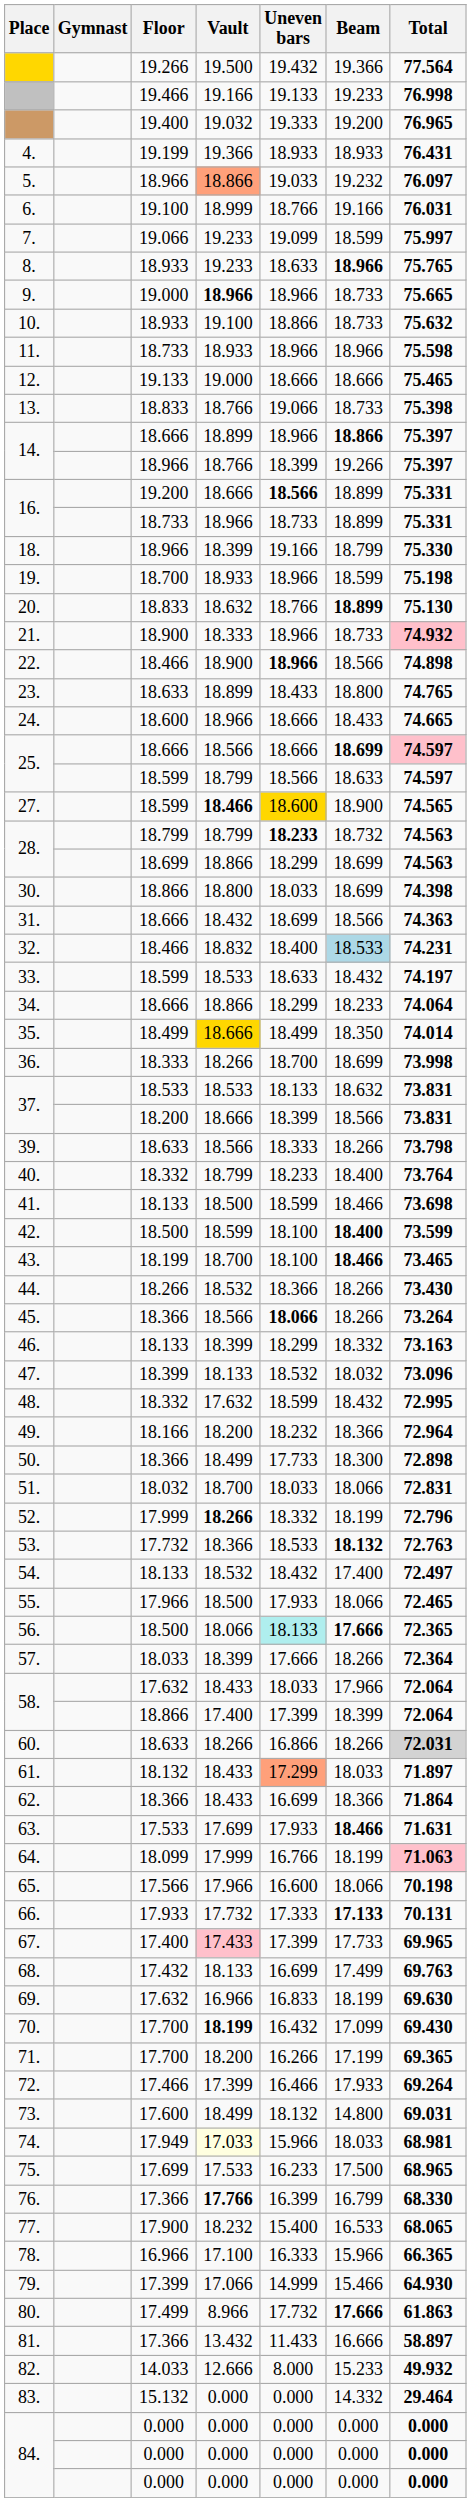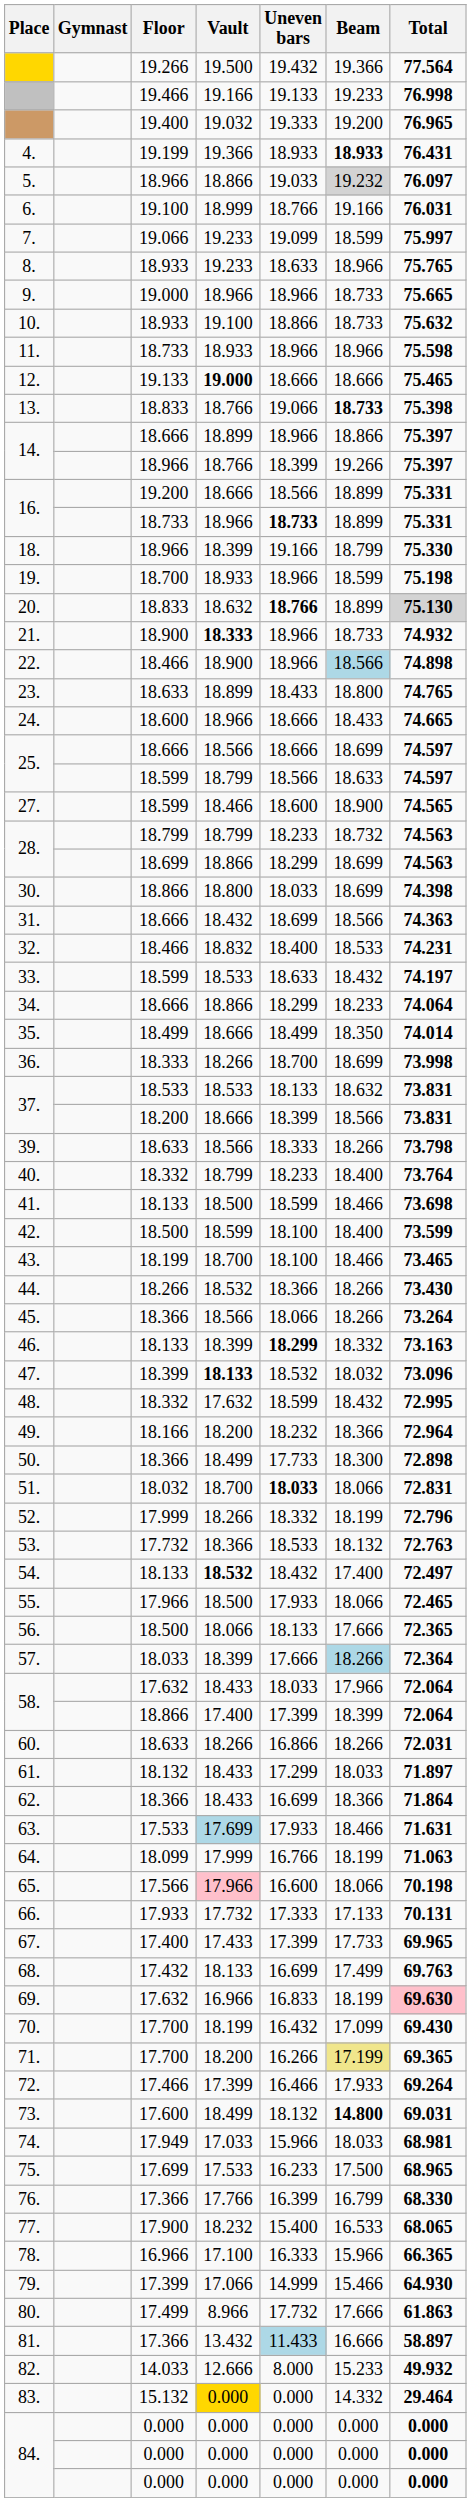(358, 152) normal -> (358, 152) bold
(228, 180) lightsalmon background -> (228, 180) no background
(358, 180) no background -> (358, 180) lightgrey background
(358, 266) bold -> (358, 266) normal
(228, 294) bold -> (228, 294) normal
(228, 379) normal -> (228, 379) bold
(358, 408) normal -> (358, 408) bold
(358, 436) bold -> (358, 436) normal
(293, 493) bold -> (293, 493) normal
(293, 522) normal -> (293, 522) bold
(293, 607) normal -> (293, 607) bold
(358, 607) bold -> (358, 607) normal
(428, 607) no background -> (428, 607) lightgrey background
(228, 635) normal -> (228, 635) bold
(428, 635) pink background -> (428, 635) no background
(293, 664) bold -> (293, 664) normal
(358, 664) no background -> (358, 664) lightblue background
(358, 749) bold -> (358, 749) normal
(428, 749) pink background -> (428, 749) no background
(228, 806) bold -> (228, 806) normal
(293, 806) gold background -> (293, 806) no background
(293, 834) bold -> (293, 834) normal
(358, 948) lightblue background -> (358, 948) no background
(228, 1033) gold background -> (228, 1033) no background
(358, 1232) bold -> (358, 1232) normal
(358, 1260) bold -> (358, 1260) normal
(293, 1317) bold -> (293, 1317) normal
(293, 1346) normal -> (293, 1346) bold
(228, 1374) normal -> (228, 1374) bold
(293, 1488) normal -> (293, 1488) bold
(228, 1516) bold -> (228, 1516) normal
(358, 1545) bold -> (358, 1545) normal
(228, 1573) normal -> (228, 1573) bold
(293, 1630) paleturquoise background -> (293, 1630) no background
(358, 1630) bold -> (358, 1630) normal
(358, 1658) no background -> (358, 1658) lightblue background
(428, 1744) lightgrey background -> (428, 1744) no background
(293, 1772) lightsalmon background -> (293, 1772) no background
(228, 1829) no background -> (228, 1829) lightblue background
(358, 1829) bold -> (358, 1829) normal
(428, 1857) pink background -> (428, 1857) no background
(228, 1886) no background -> (228, 1886) pink background
(358, 1914) bold -> (358, 1914) normal
(228, 1943) pink background -> (228, 1943) no background
(428, 1999) no background -> (428, 1999) pink background
(228, 2028) bold -> (228, 2028) normal
(358, 2056) no background -> (358, 2056) khaki background
(358, 2113) normal -> (358, 2113) bold
(228, 2141) lightyellow background -> (228, 2141) no background
(228, 2198) bold -> (228, 2198) normal
(358, 2312) bold -> (358, 2312) normal
(293, 2340) no background -> (293, 2340) lightblue background
(228, 2397) no background -> (228, 2397) gold background
